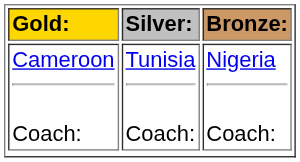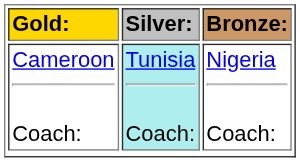(160, 96) no background -> (160, 96) paleturquoise background
